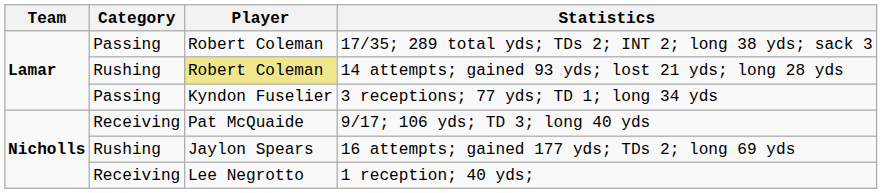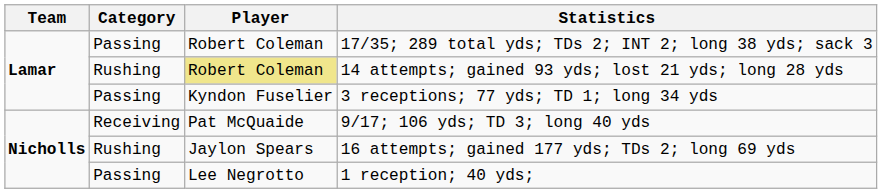(137, 176) Receiving -> (127, 176) Passing
